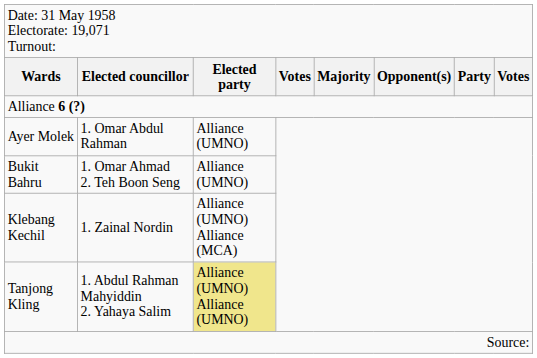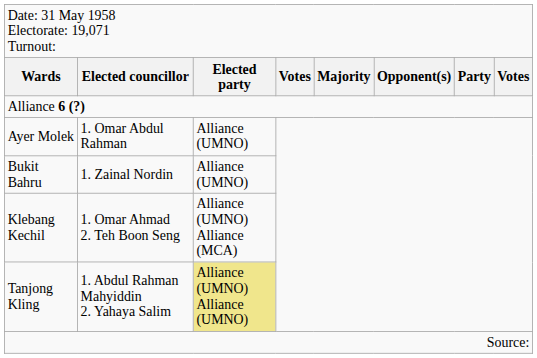(130, 174) 1. Omar Ahmad 2. Teh Boon Seng -> (127, 174) 1. Zainal Nordin
(127, 227) 1. Zainal Nordin -> (130, 227) 1. Omar Ahmad 2. Teh Boon Seng
